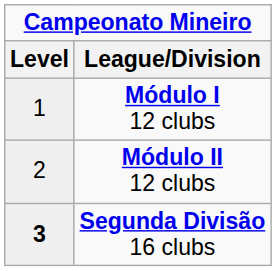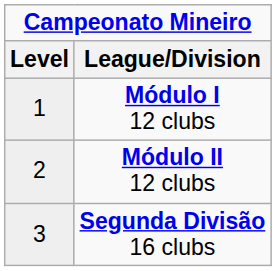(39, 233) bold -> (39, 233) normal
